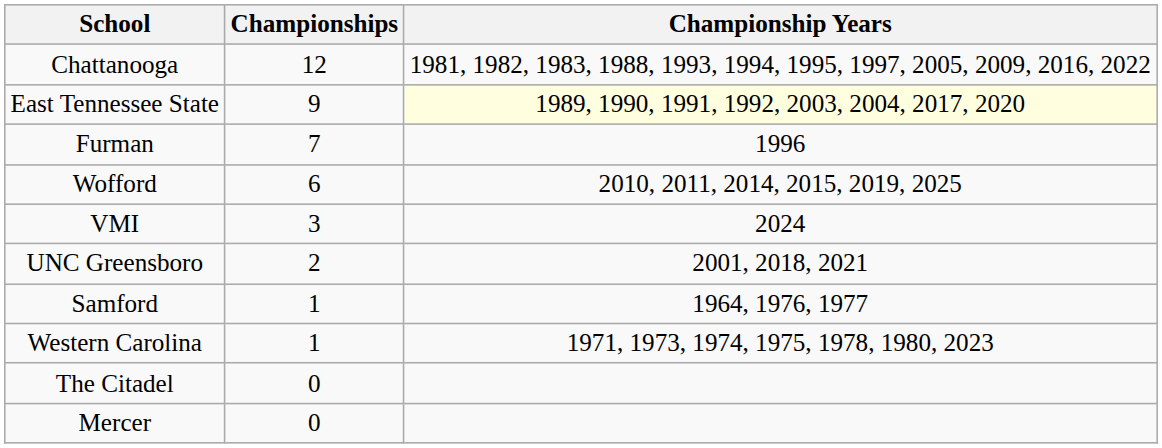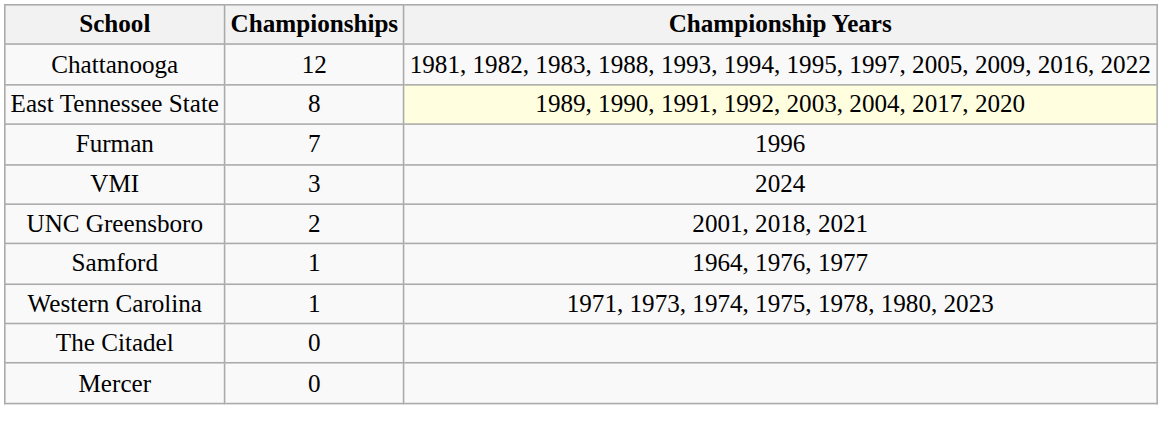(314, 104) 9 -> (314, 104) 8
- row: (115, 183)
